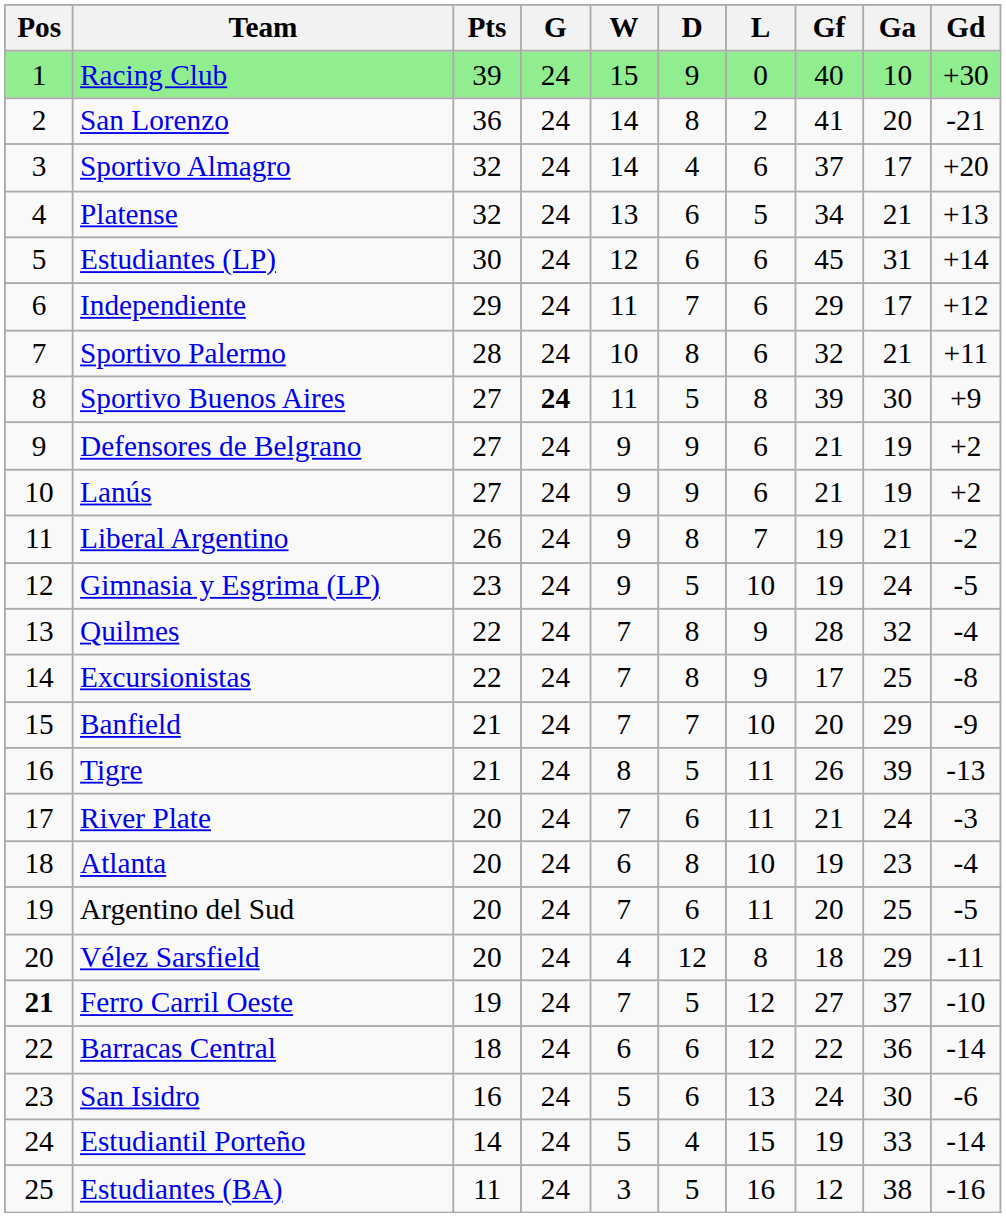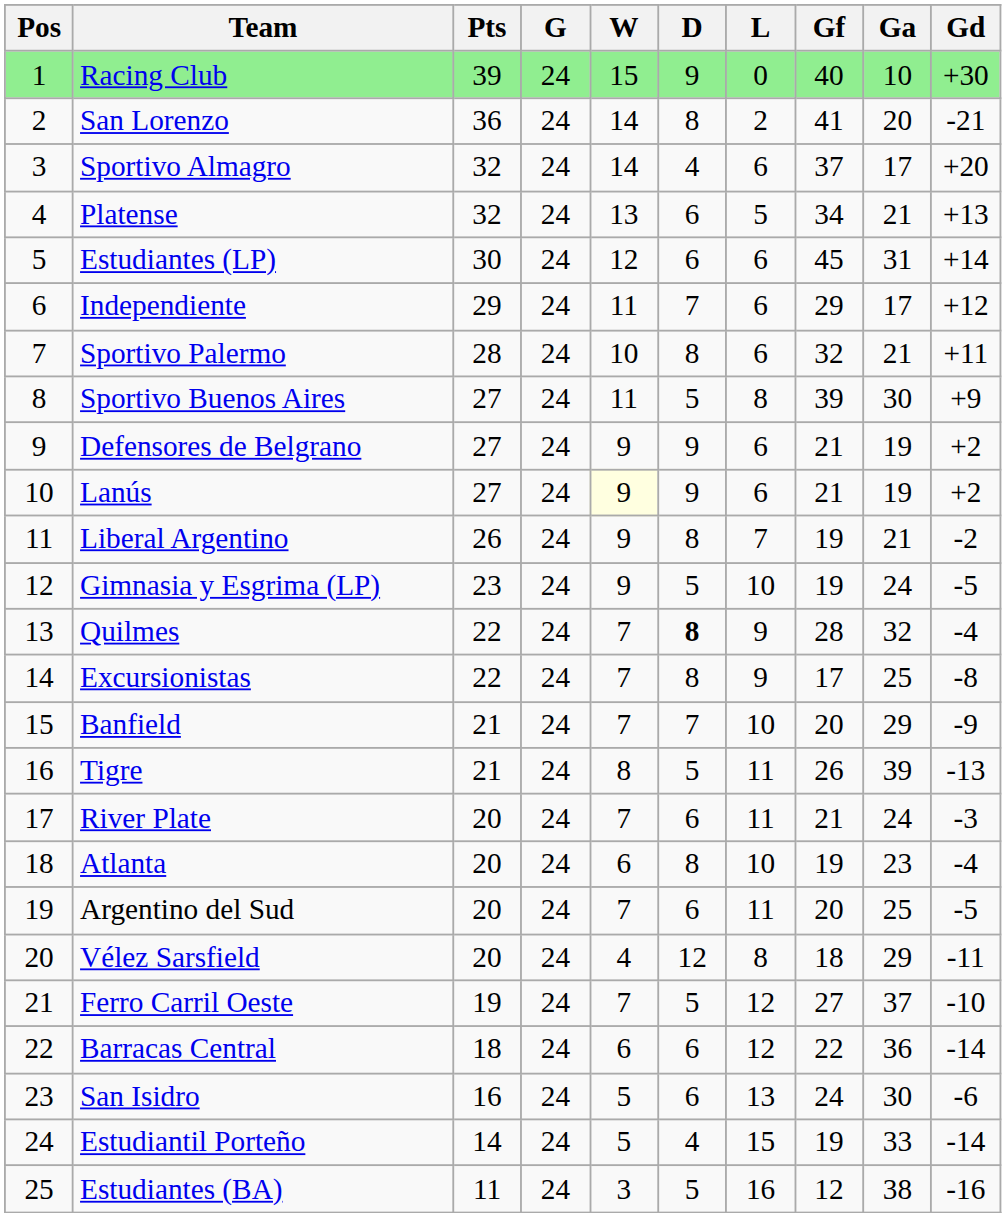(555, 399) bold -> (555, 399) normal
(624, 492) no background -> (624, 492) lightyellow background
(692, 631) normal -> (692, 631) bold
(39, 1002) bold -> (39, 1002) normal
